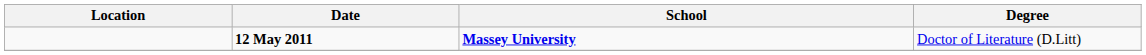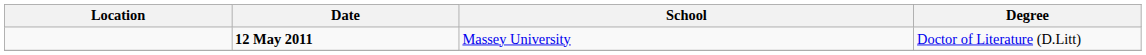(519, 38) bold -> (517, 38) normal
